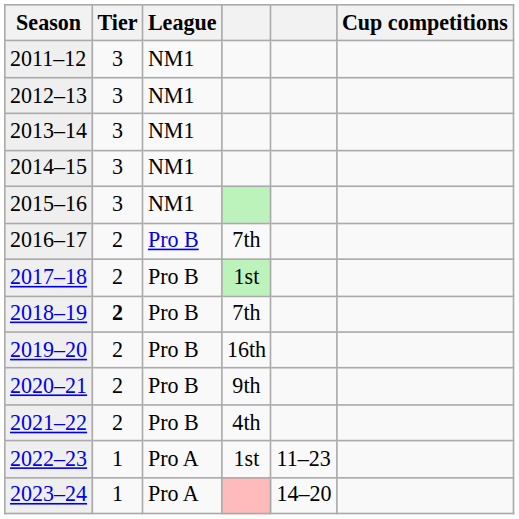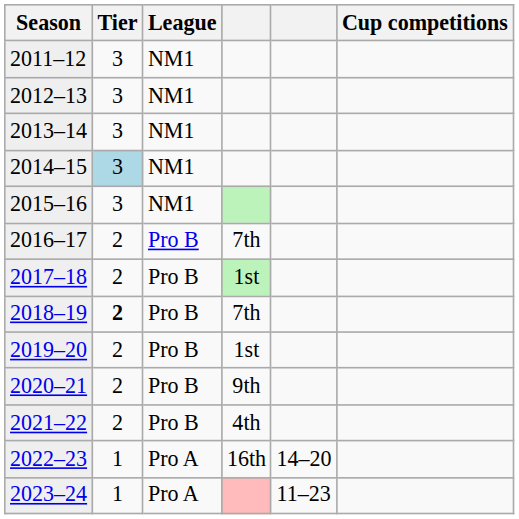(118, 167) no background -> (118, 167) lightblue background
(246, 349) 16th -> (246, 349) 1st
(246, 458) 1st -> (246, 458) 16th
(304, 458) 11–23 -> (304, 458) 14–20
(304, 494) 14–20 -> (304, 494) 11–23
